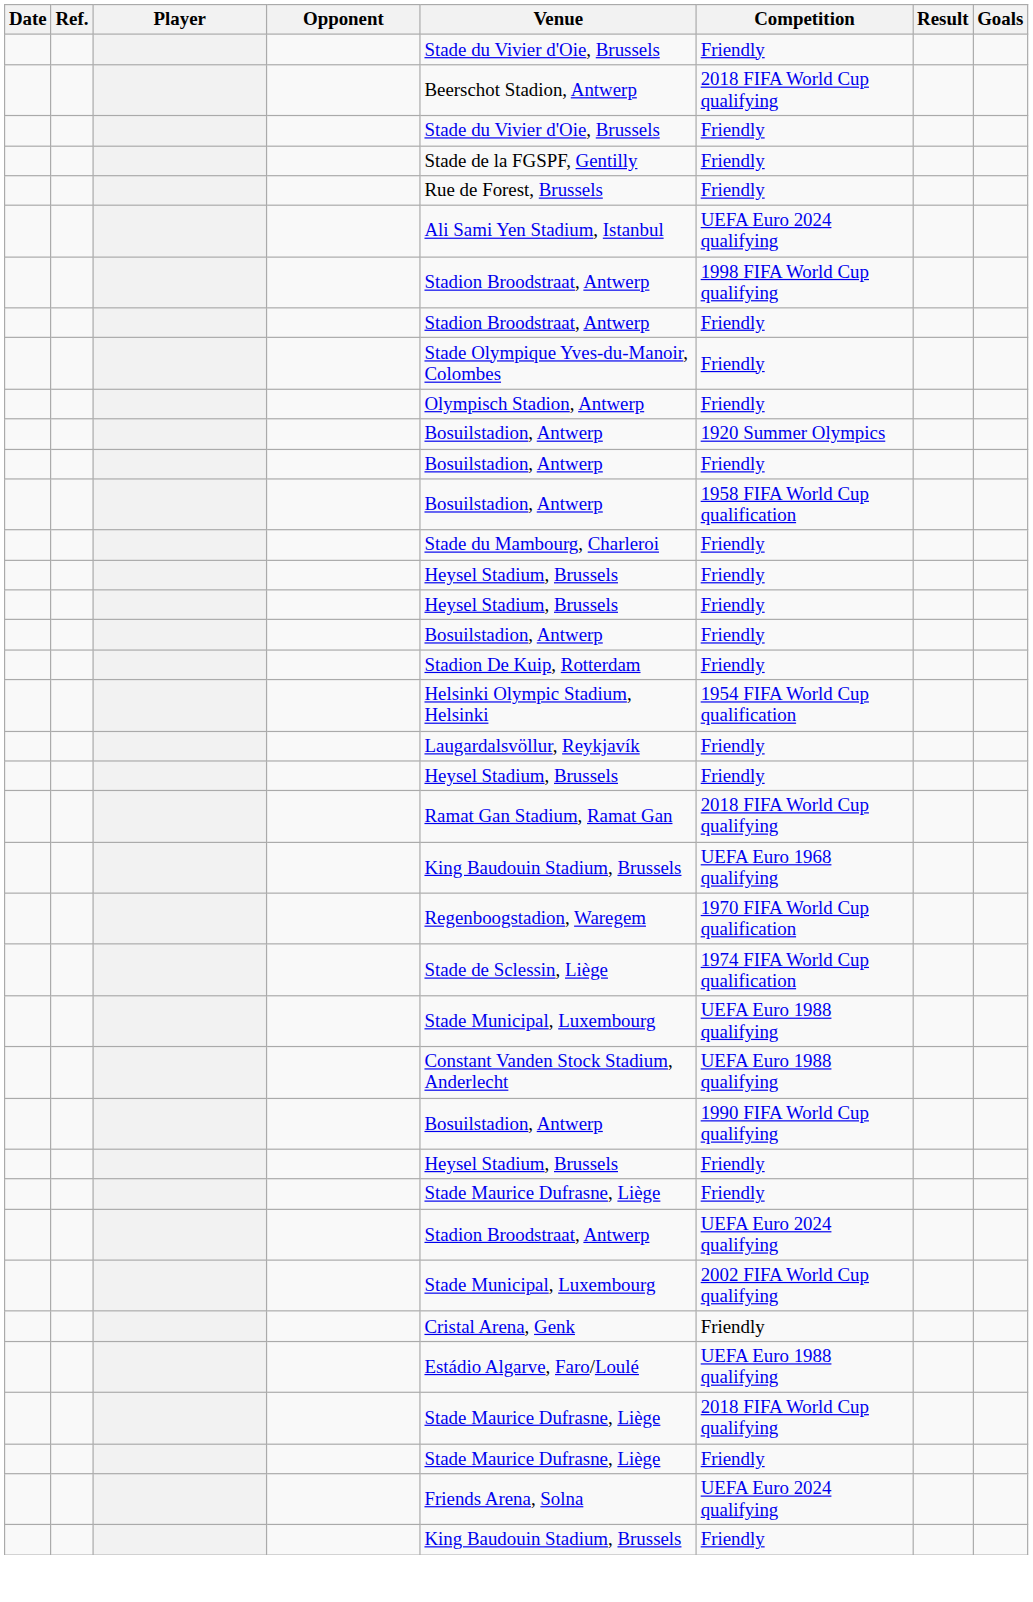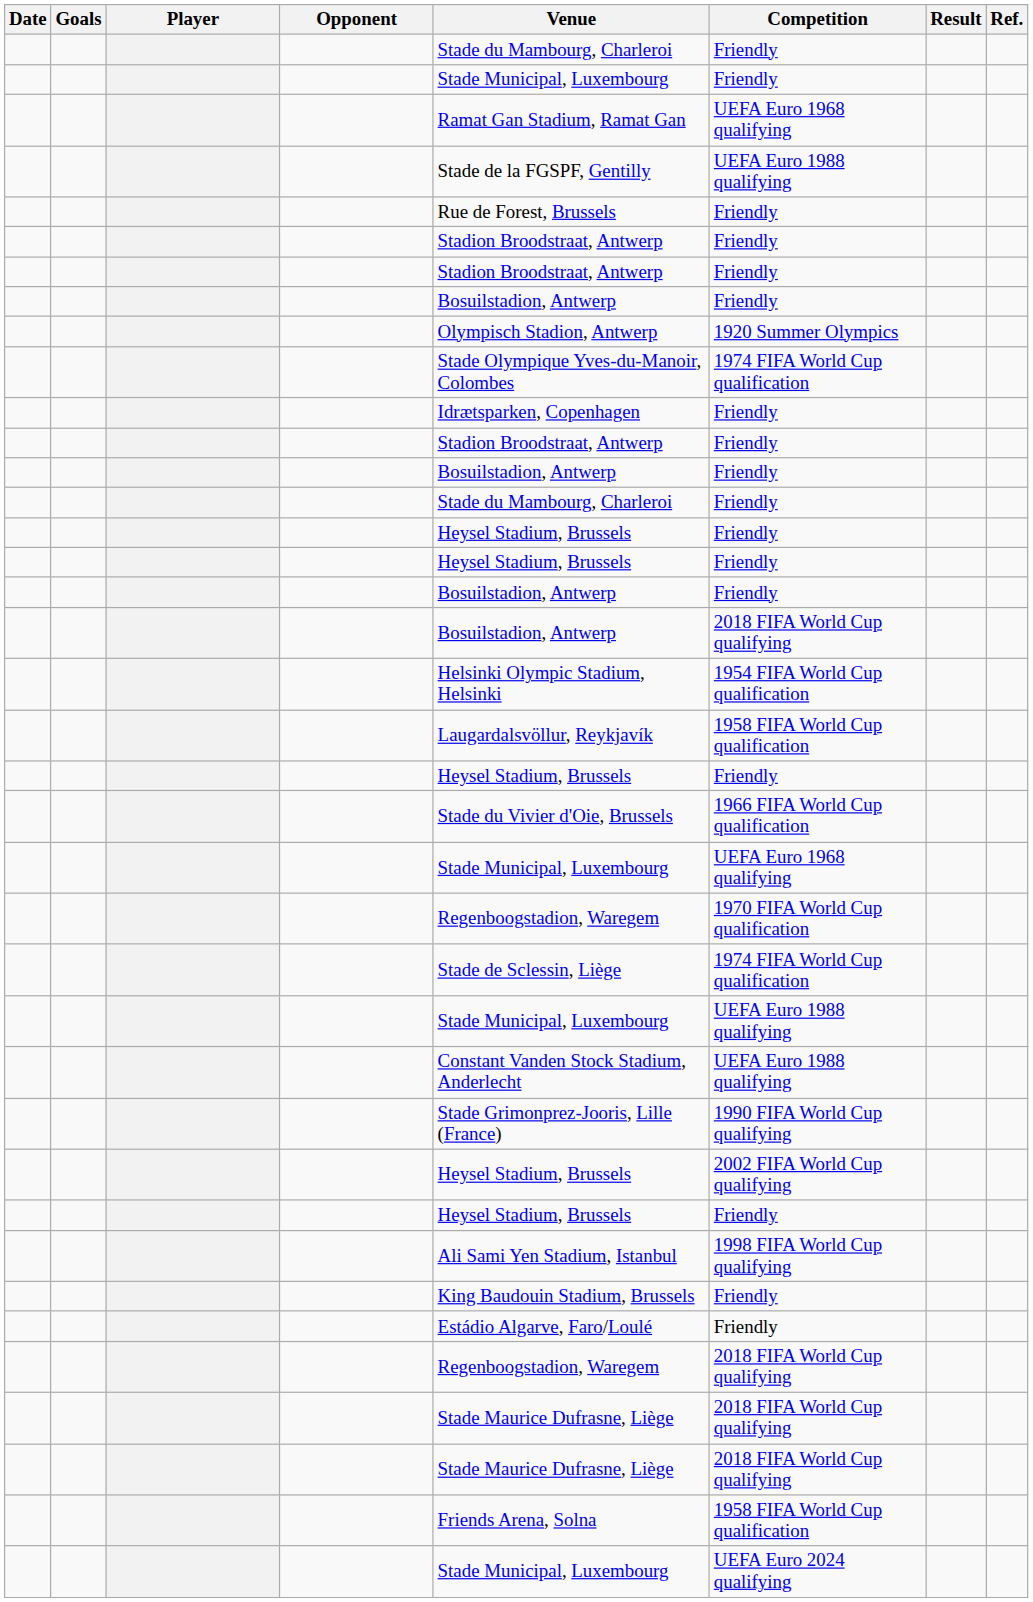columns swapped: (1000, 19) <-> (72, 19)
(542, 49) Stade du Vivier d'Oie, Brussels -> (555, 49) Stade du Mambourg, Charleroi
(531, 89) Beerschot Stadion, Antwerp -> (553, 79) Stade Municipal, Luxembourg
(785, 89) 2018 FIFA World Cup qualifying -> (746, 79) Friendly
(542, 130) Stade du Vivier d'Oie, Brussels -> (562, 119) Ramat Gan Stadium, Ramat Gan
(733, 130) Friendly -> (779, 119) UEFA Euro 1968 qualifying
(733, 160) Friendly -> (779, 171) UEFA Euro 1988 qualifying
(544, 230) Ali Sami Yen Stadium, Istanbul -> (550, 241) Stadion Broodstraat, Antwerp
(766, 230) UEFA Euro 2024 qualifying -> (746, 241) Friendly
(785, 282) 1998 FIFA World Cup qualifying -> (746, 271) Friendly
(537, 322) Stadion Broodstraat, Antwerp -> (527, 301) Bosuilstadion, Antwerp
(556, 363) Stade Olympique Yves-du-Manoir, Colombes -> (547, 331) Olympisch Stadion, Antwerp
(733, 363) Friendly -> (806, 331) 1920 Summer Olympics
(534, 403) Olympisch Stadion, Antwerp -> (569, 371) Stade Olympique Yves-du-Manoir, Colombes
(733, 403) Friendly -> (798, 371) 1974 FIFA World Cup qualification
(514, 433) Bosuilstadion, Antwerp -> (539, 412) Idrætsparken, Copenhagen
(793, 433) 1920 Summer Olympics -> (746, 412) Friendly
(514, 463) Bosuilstadion, Antwerp -> (550, 442) Stadion Broodstraat, Antwerp
(785, 504) 1958 FIFA World Cup qualification -> (746, 472) Friendly
(532, 664) Stadion De Kuip, Rotterdam -> (527, 632) Bosuilstadion, Antwerp
(733, 664) Friendly -> (798, 632) 2018 FIFA World Cup qualifying
(733, 745) Friendly -> (798, 735) 1958 FIFA World Cup qualification
(548, 816) Ramat Gan Stadium, Ramat Gan -> (555, 816) Stade du Vivier d'Oie, Brussels
(785, 816) 2018 FIFA World Cup qualifying -> (798, 816) 1966 FIFA World Cup qualification
(553, 867) King Baudouin Stadium, Brussels -> (553, 867) Stade Municipal, Luxembourg
(514, 1123) Bosuilstadion, Antwerp -> (555, 1123) Stade Grimonprez-Jooris, Lille (France)
(733, 1163) Friendly -> (798, 1174) 2002 FIFA World Cup qualifying
(542, 1193) Stade Maurice Dufrasne, Liège -> (534, 1215) Heysel Stadium, Brussels
(537, 1234) Stadion Broodstraat, Antwerp -> (557, 1255) Ali Sami Yen Stadium, Istanbul
(766, 1234) UEFA Euro 2024 qualifying -> (798, 1255) 1998 FIFA World Cup qualifying
(540, 1285) Stade Municipal, Luxembourg -> (566, 1296) King Baudouin Stadium, Brussels
(785, 1285) 2002 FIFA World Cup qualifying -> (746, 1296) Friendly
(500, 1326) Cristal Arena, Genk -> (545, 1326) Estádio Algarve, Faro/Loulé
(532, 1366) Estádio Algarve, Faro/Loulé -> (548, 1366) Regenboogstadion, Waregem
(766, 1366) UEFA Euro 1988 qualifying -> (798, 1366) 2018 FIFA World Cup qualifying
(733, 1458) Friendly -> (798, 1469) 2018 FIFA World Cup qualifying
(766, 1499) UEFA Euro 2024 qualifying -> (798, 1520) 1958 FIFA World Cup qualification
(553, 1539) King Baudouin Stadium, Brussels -> (553, 1571) Stade Municipal, Luxembourg
(733, 1539) Friendly -> (779, 1571) UEFA Euro 2024 qualifying
